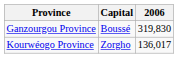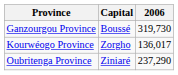(154, 29) 319,830 -> (154, 29) 319,730
+ row: (49, 61)
